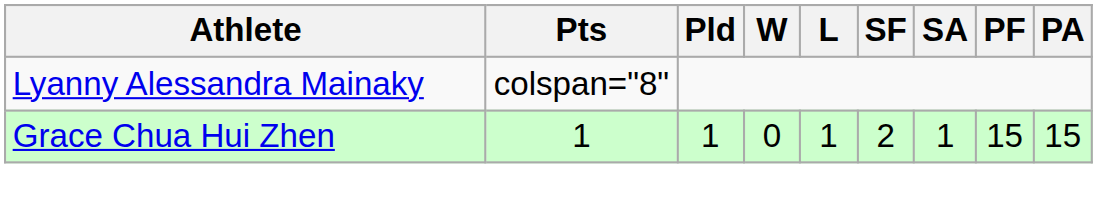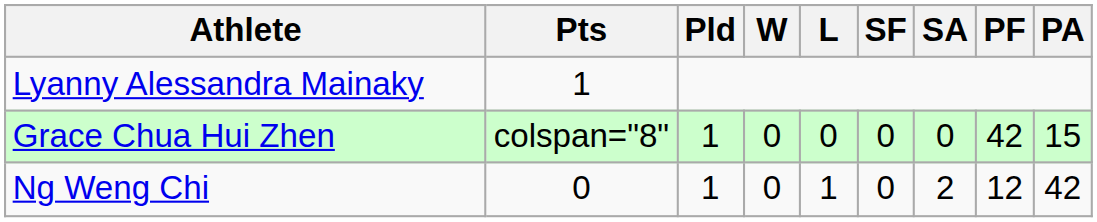(581, 83) colspan="8" -> (581, 83) 1
(581, 135) 1 -> (581, 135) colspan="8"
(829, 135) 1 -> (829, 135) 0
(886, 135) 2 -> (886, 135) 0
(945, 135) 1 -> (945, 135) 0
(1005, 135) 15 -> (1005, 135) 42
+ row: (111, 188)
